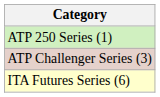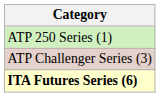(69, 80) normal -> (73, 80) bold
